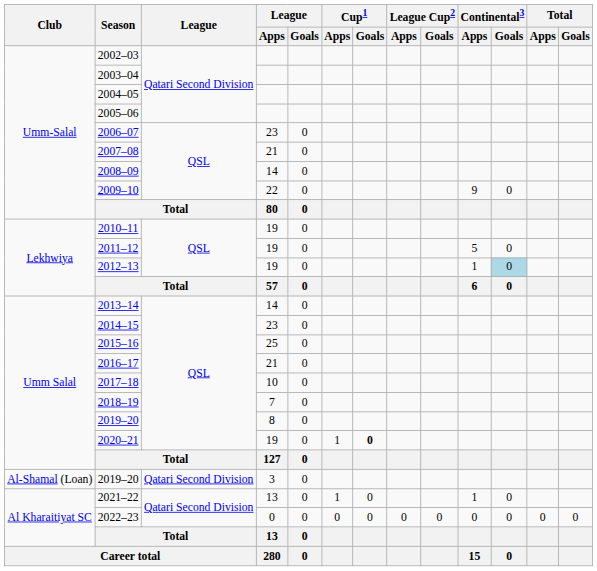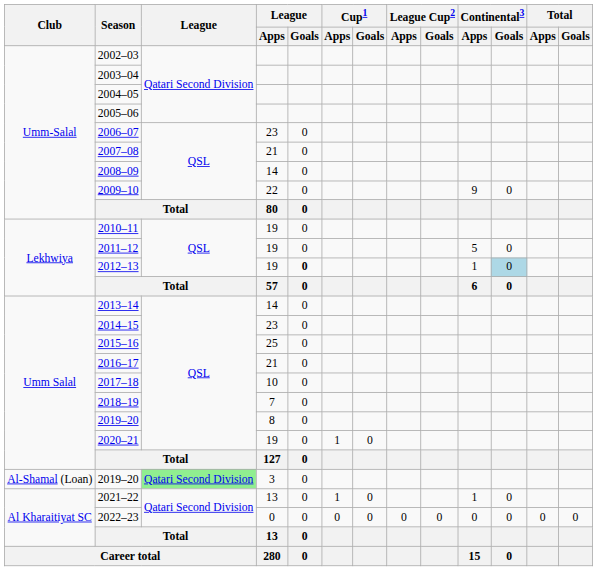(305, 267) normal -> (305, 267) bold
(370, 440) bold -> (370, 440) normal
(199, 479) no background -> (199, 479) lightgreen background
